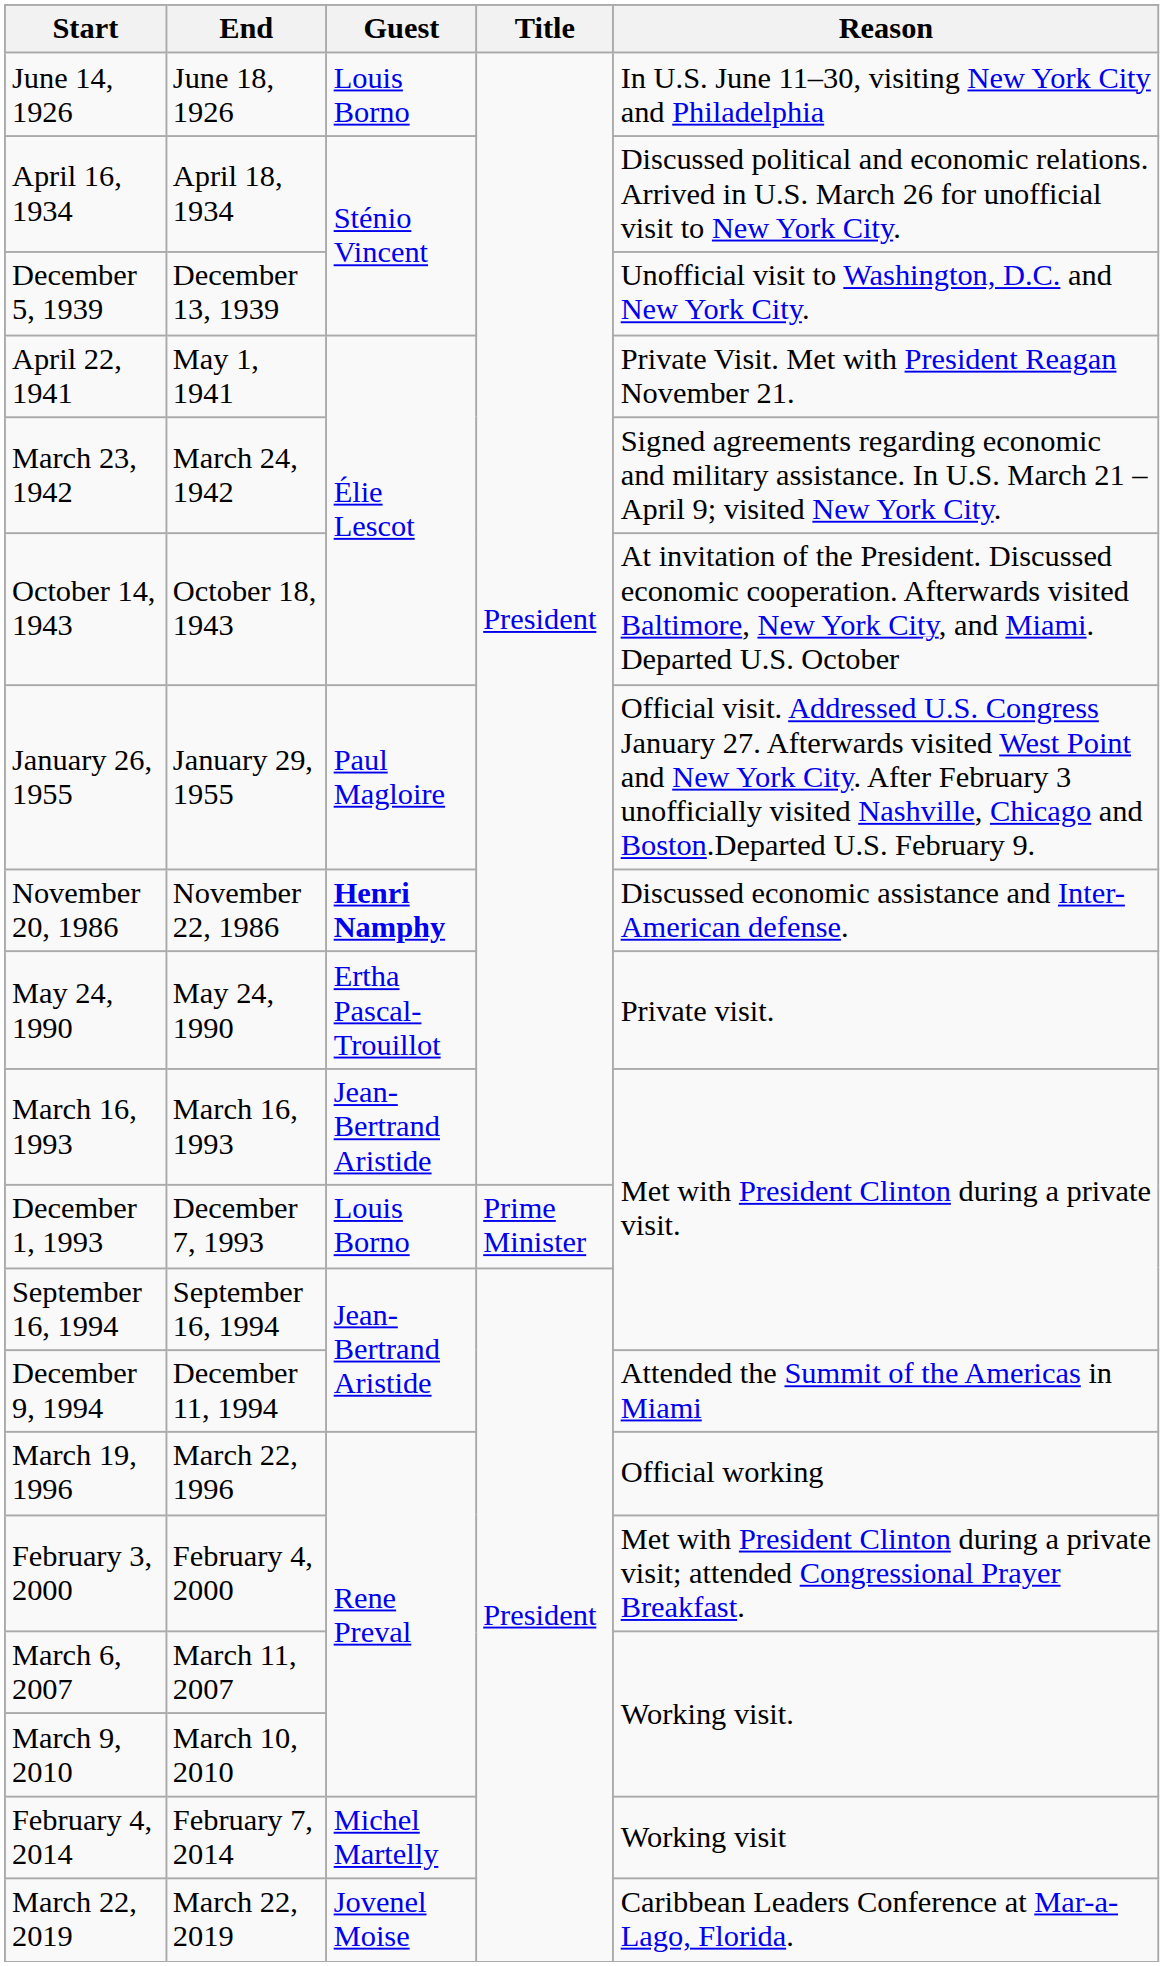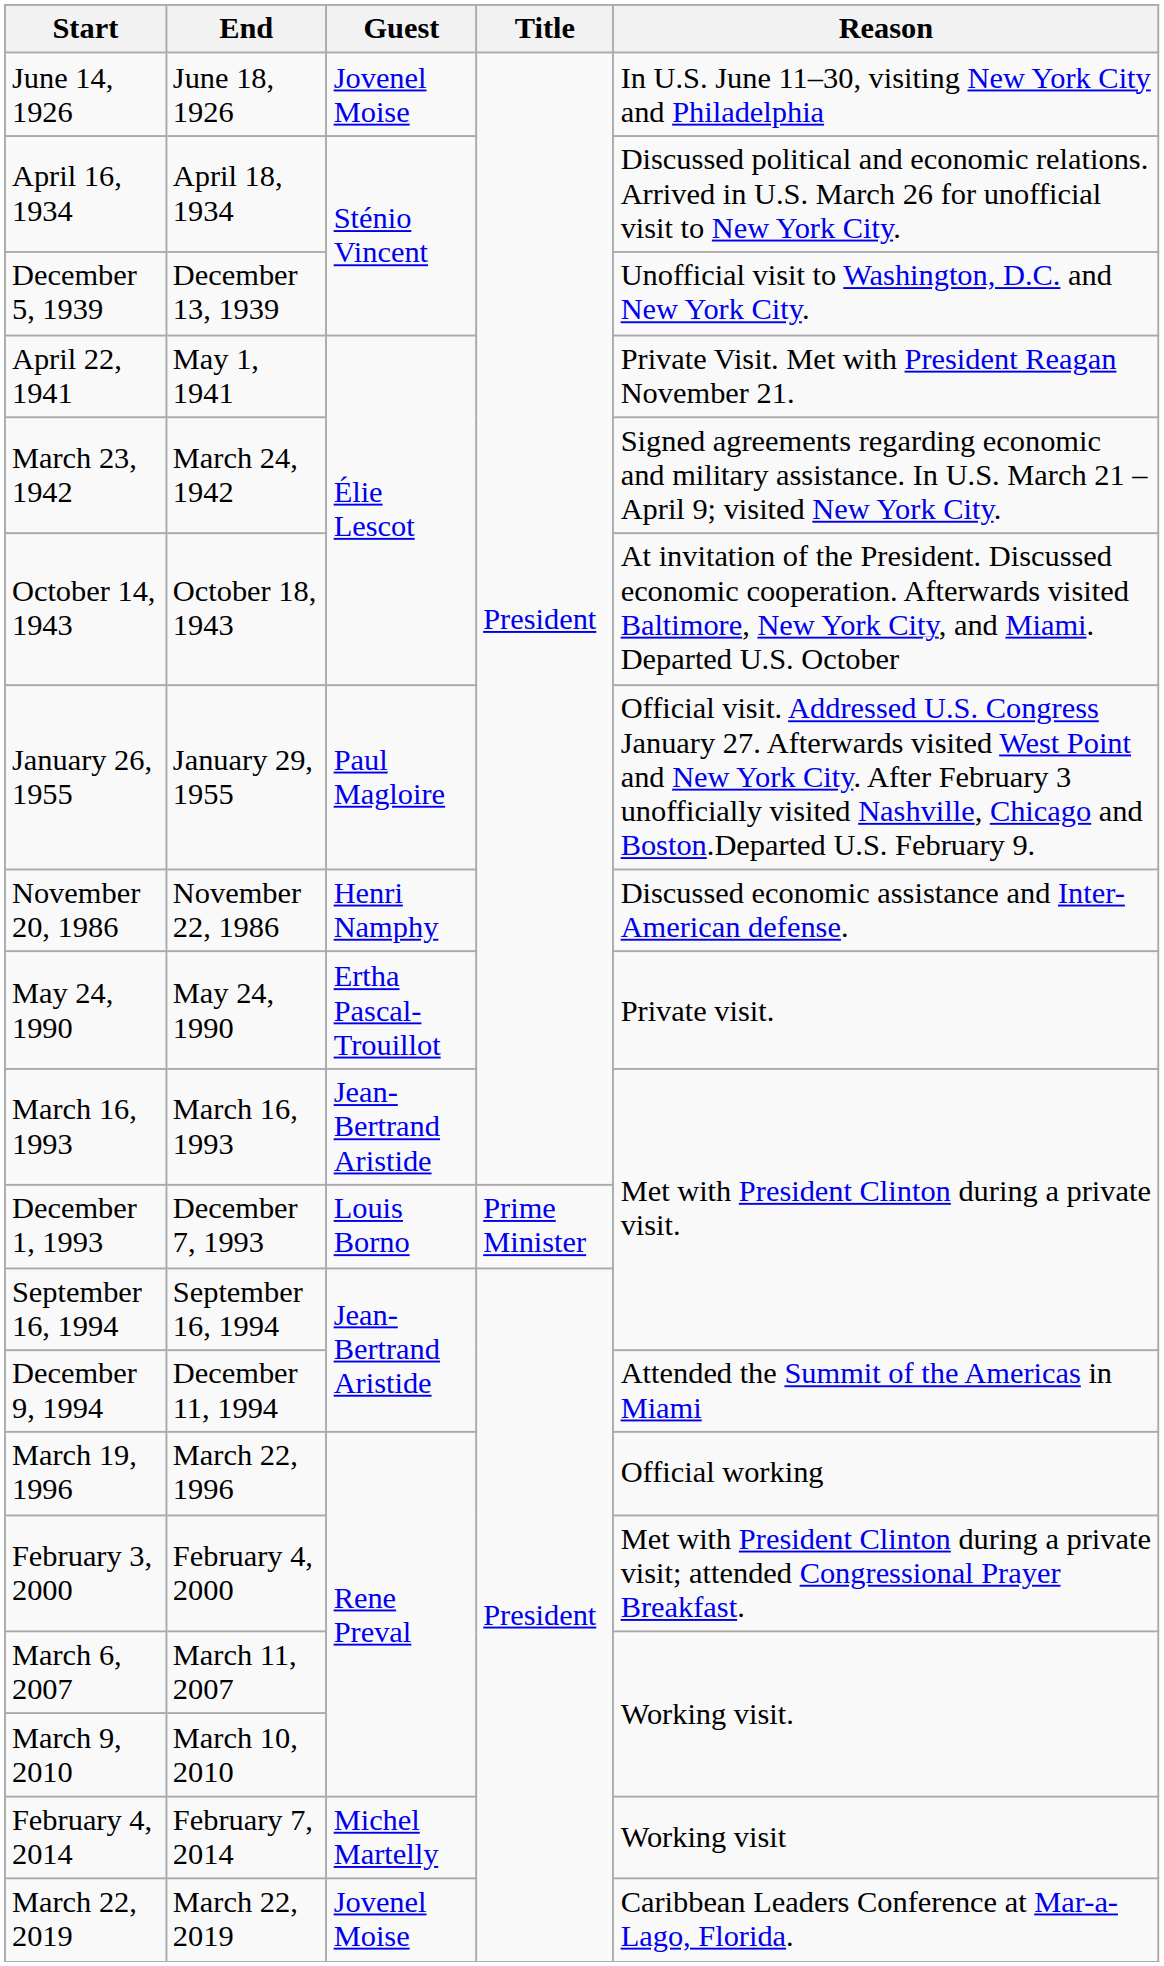(372, 93) Louis Borno -> (380, 93) Jovenel Moise
(389, 910) bold -> (386, 910) normal
